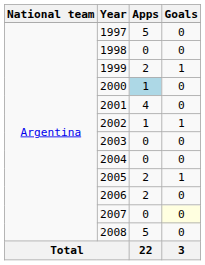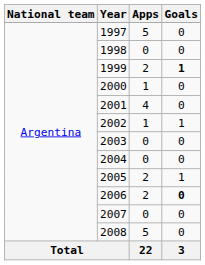(181, 68) normal -> (181, 68) bold
(146, 86) lightblue background -> (146, 86) no background
(181, 196) normal -> (181, 196) bold
(181, 214) lightyellow background -> (181, 214) no background
